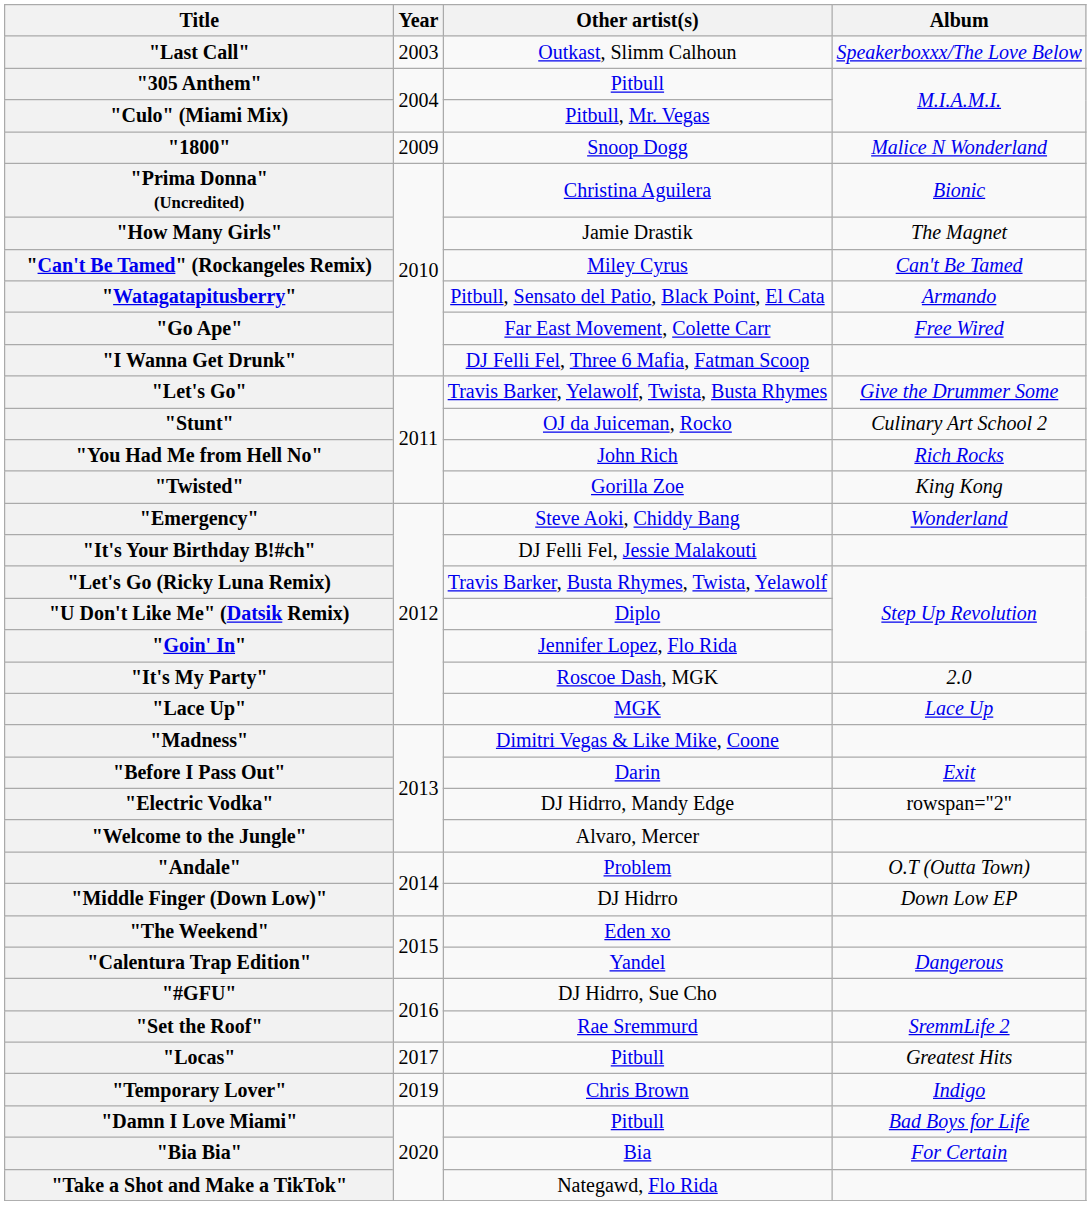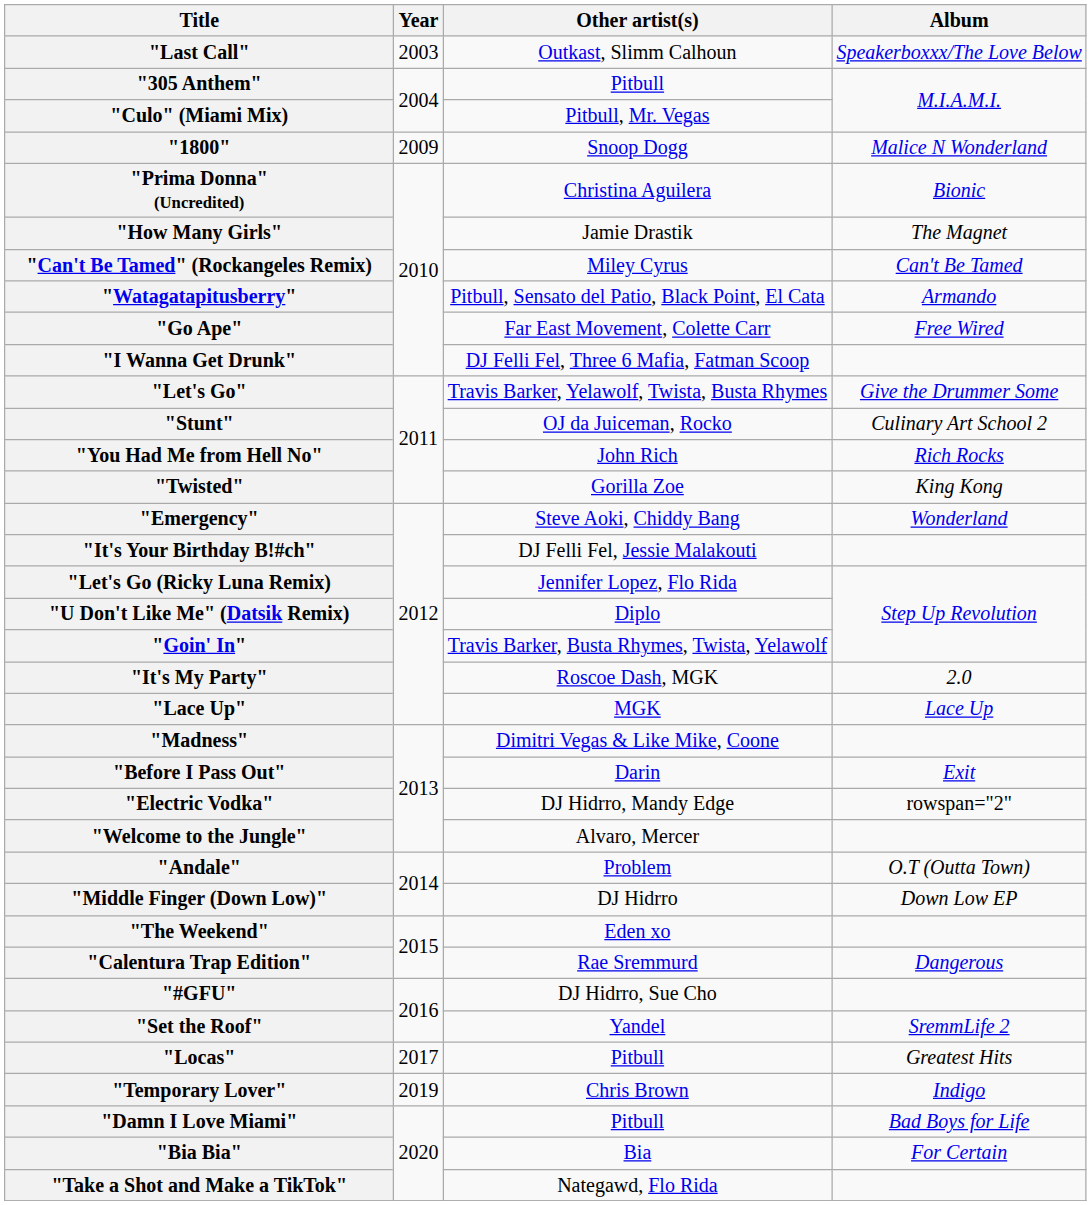(637, 582) Travis Barker, Busta Rhymes, Twista, Yelawolf -> (637, 582) Jennifer Lopez, Flo Rida
(637, 645) Jennifer Lopez, Flo Rida -> (637, 645) Travis Barker, Busta Rhymes, Twista, Yelawolf
(637, 962) Yandel -> (637, 962) Rae Sremmurd
(637, 1026) Rae Sremmurd -> (637, 1026) Yandel
